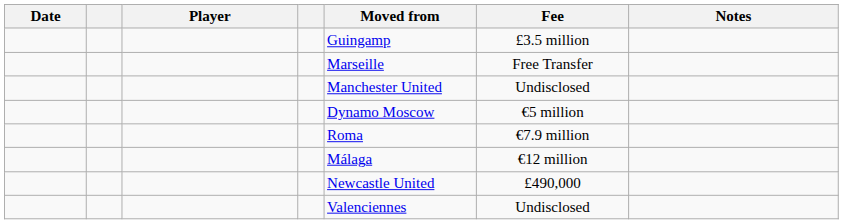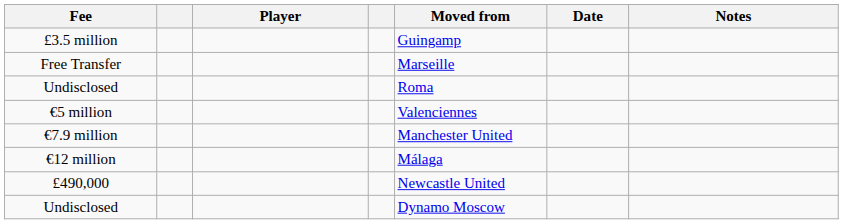columns swapped: (46, 16) <-> (553, 16)
(384, 87) Manchester United -> (416, 87) Roma
(381, 111) Dynamo Moscow -> (437, 111) Valenciennes
(345, 135) Roma -> (455, 135) Manchester United
(367, 207) Valenciennes -> (451, 207) Dynamo Moscow
